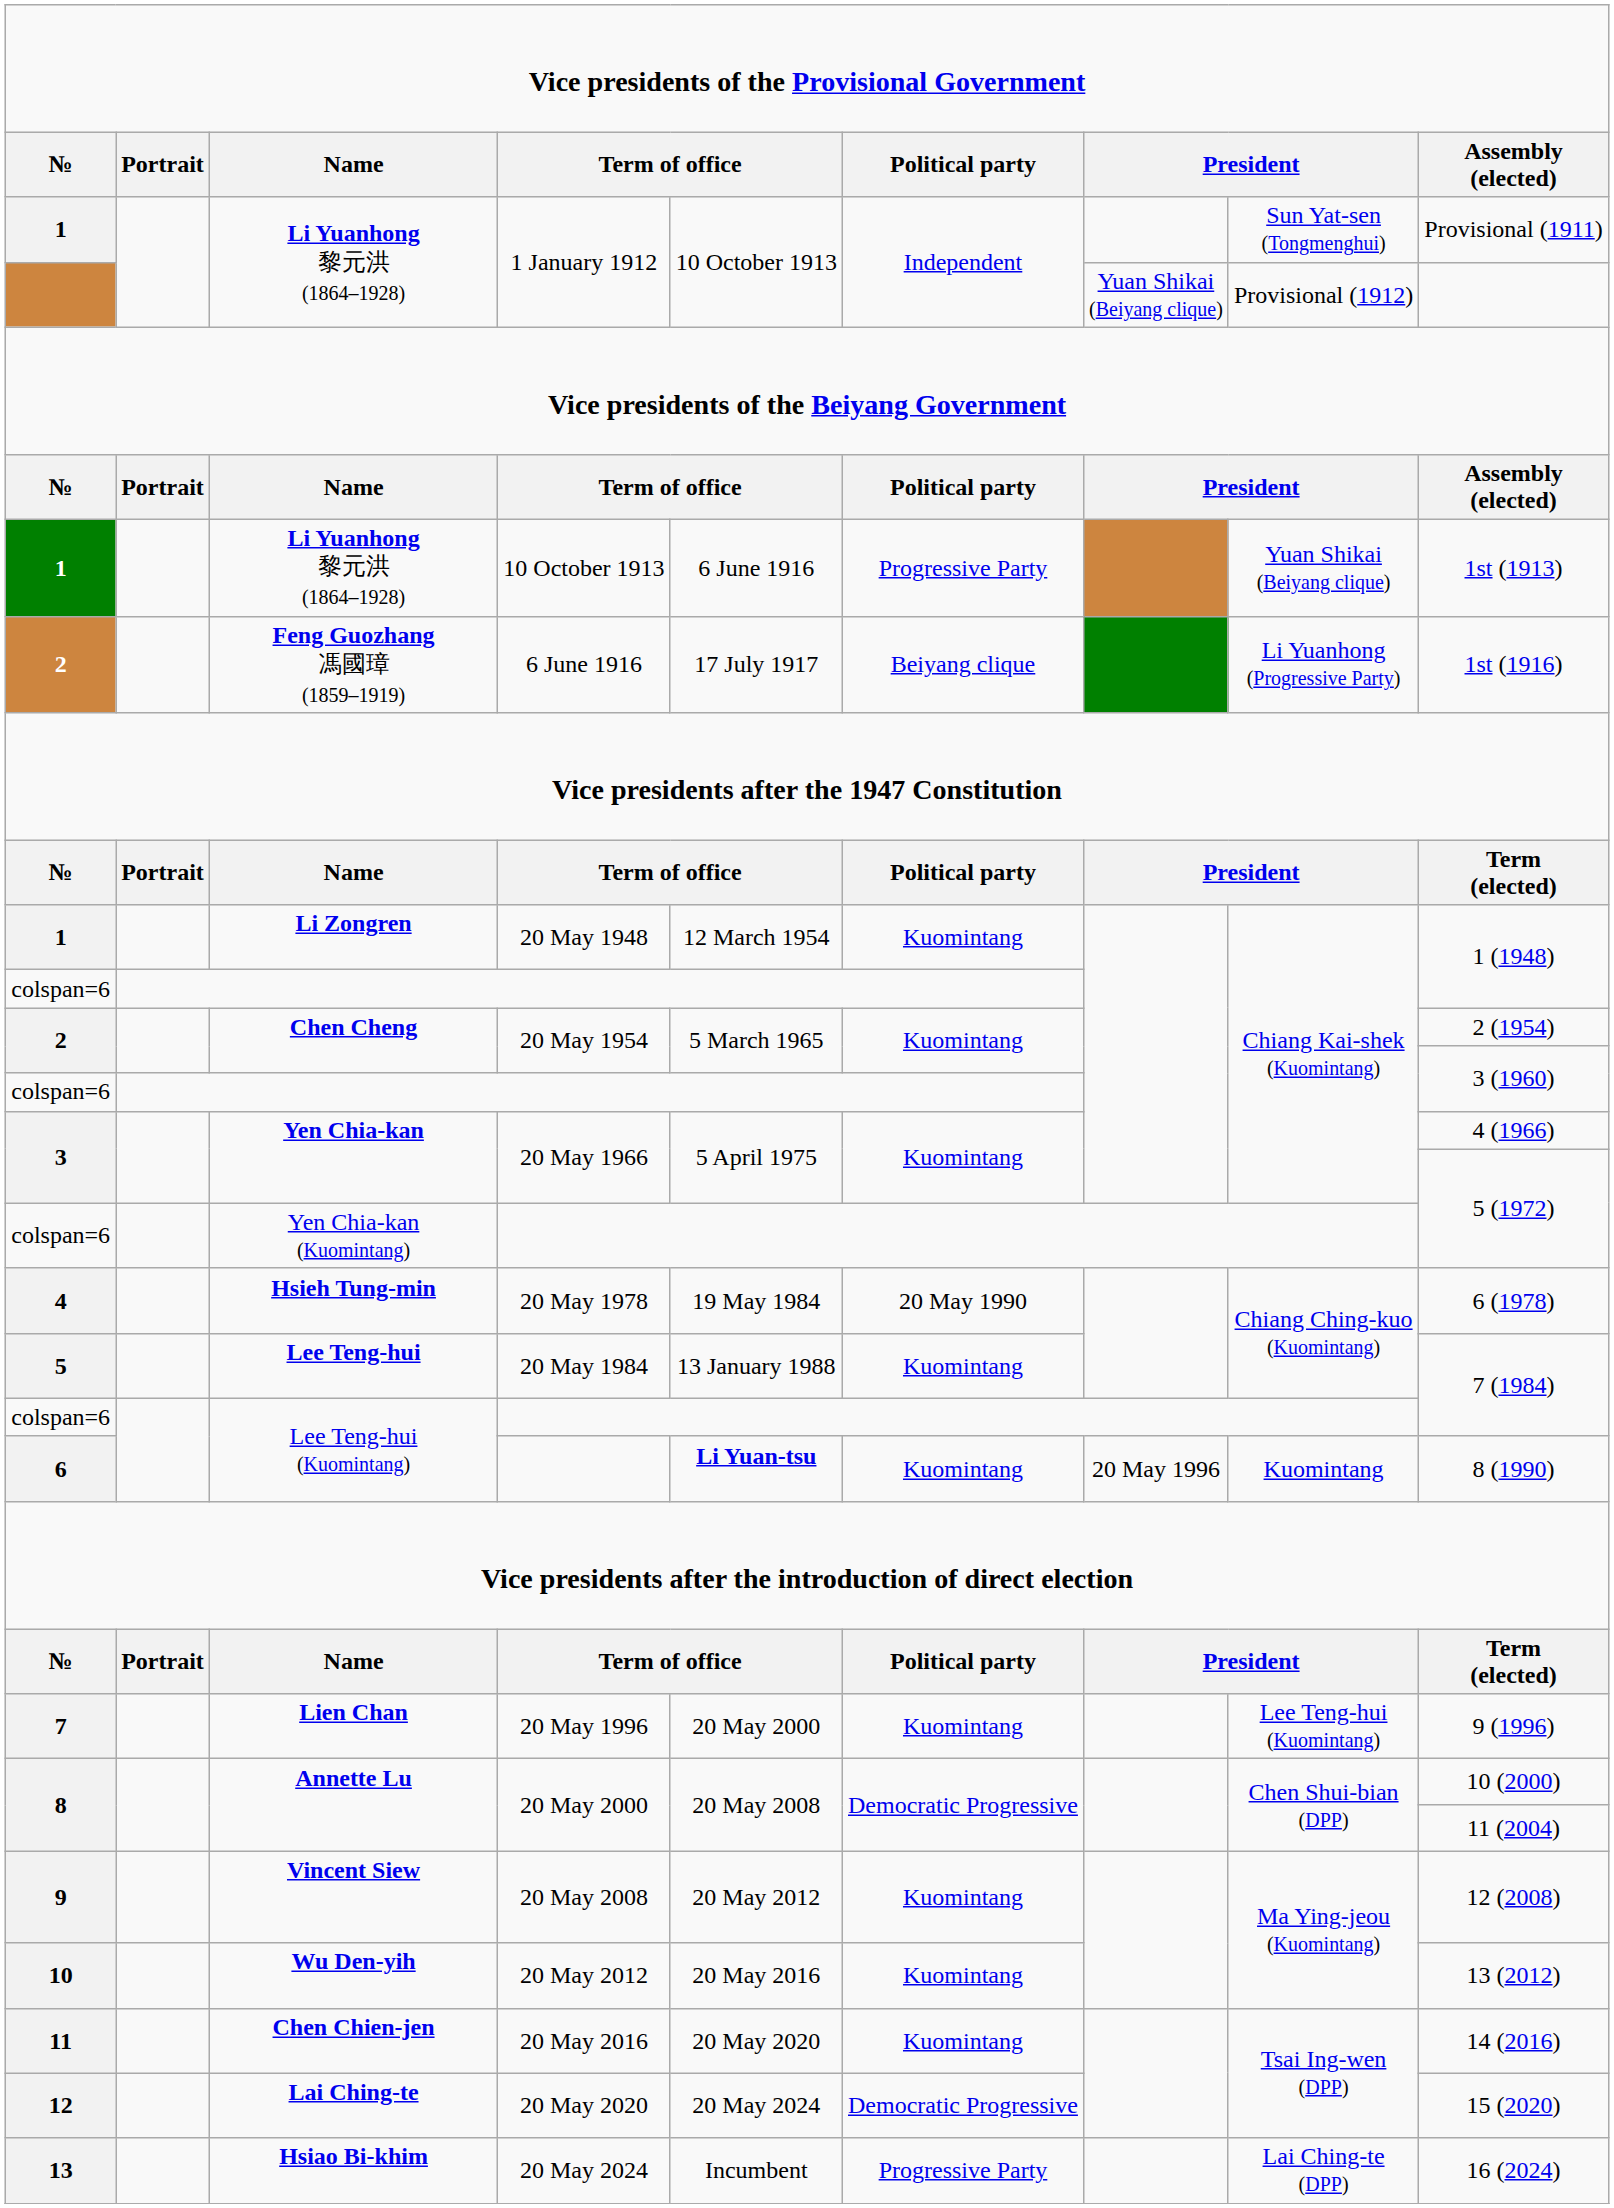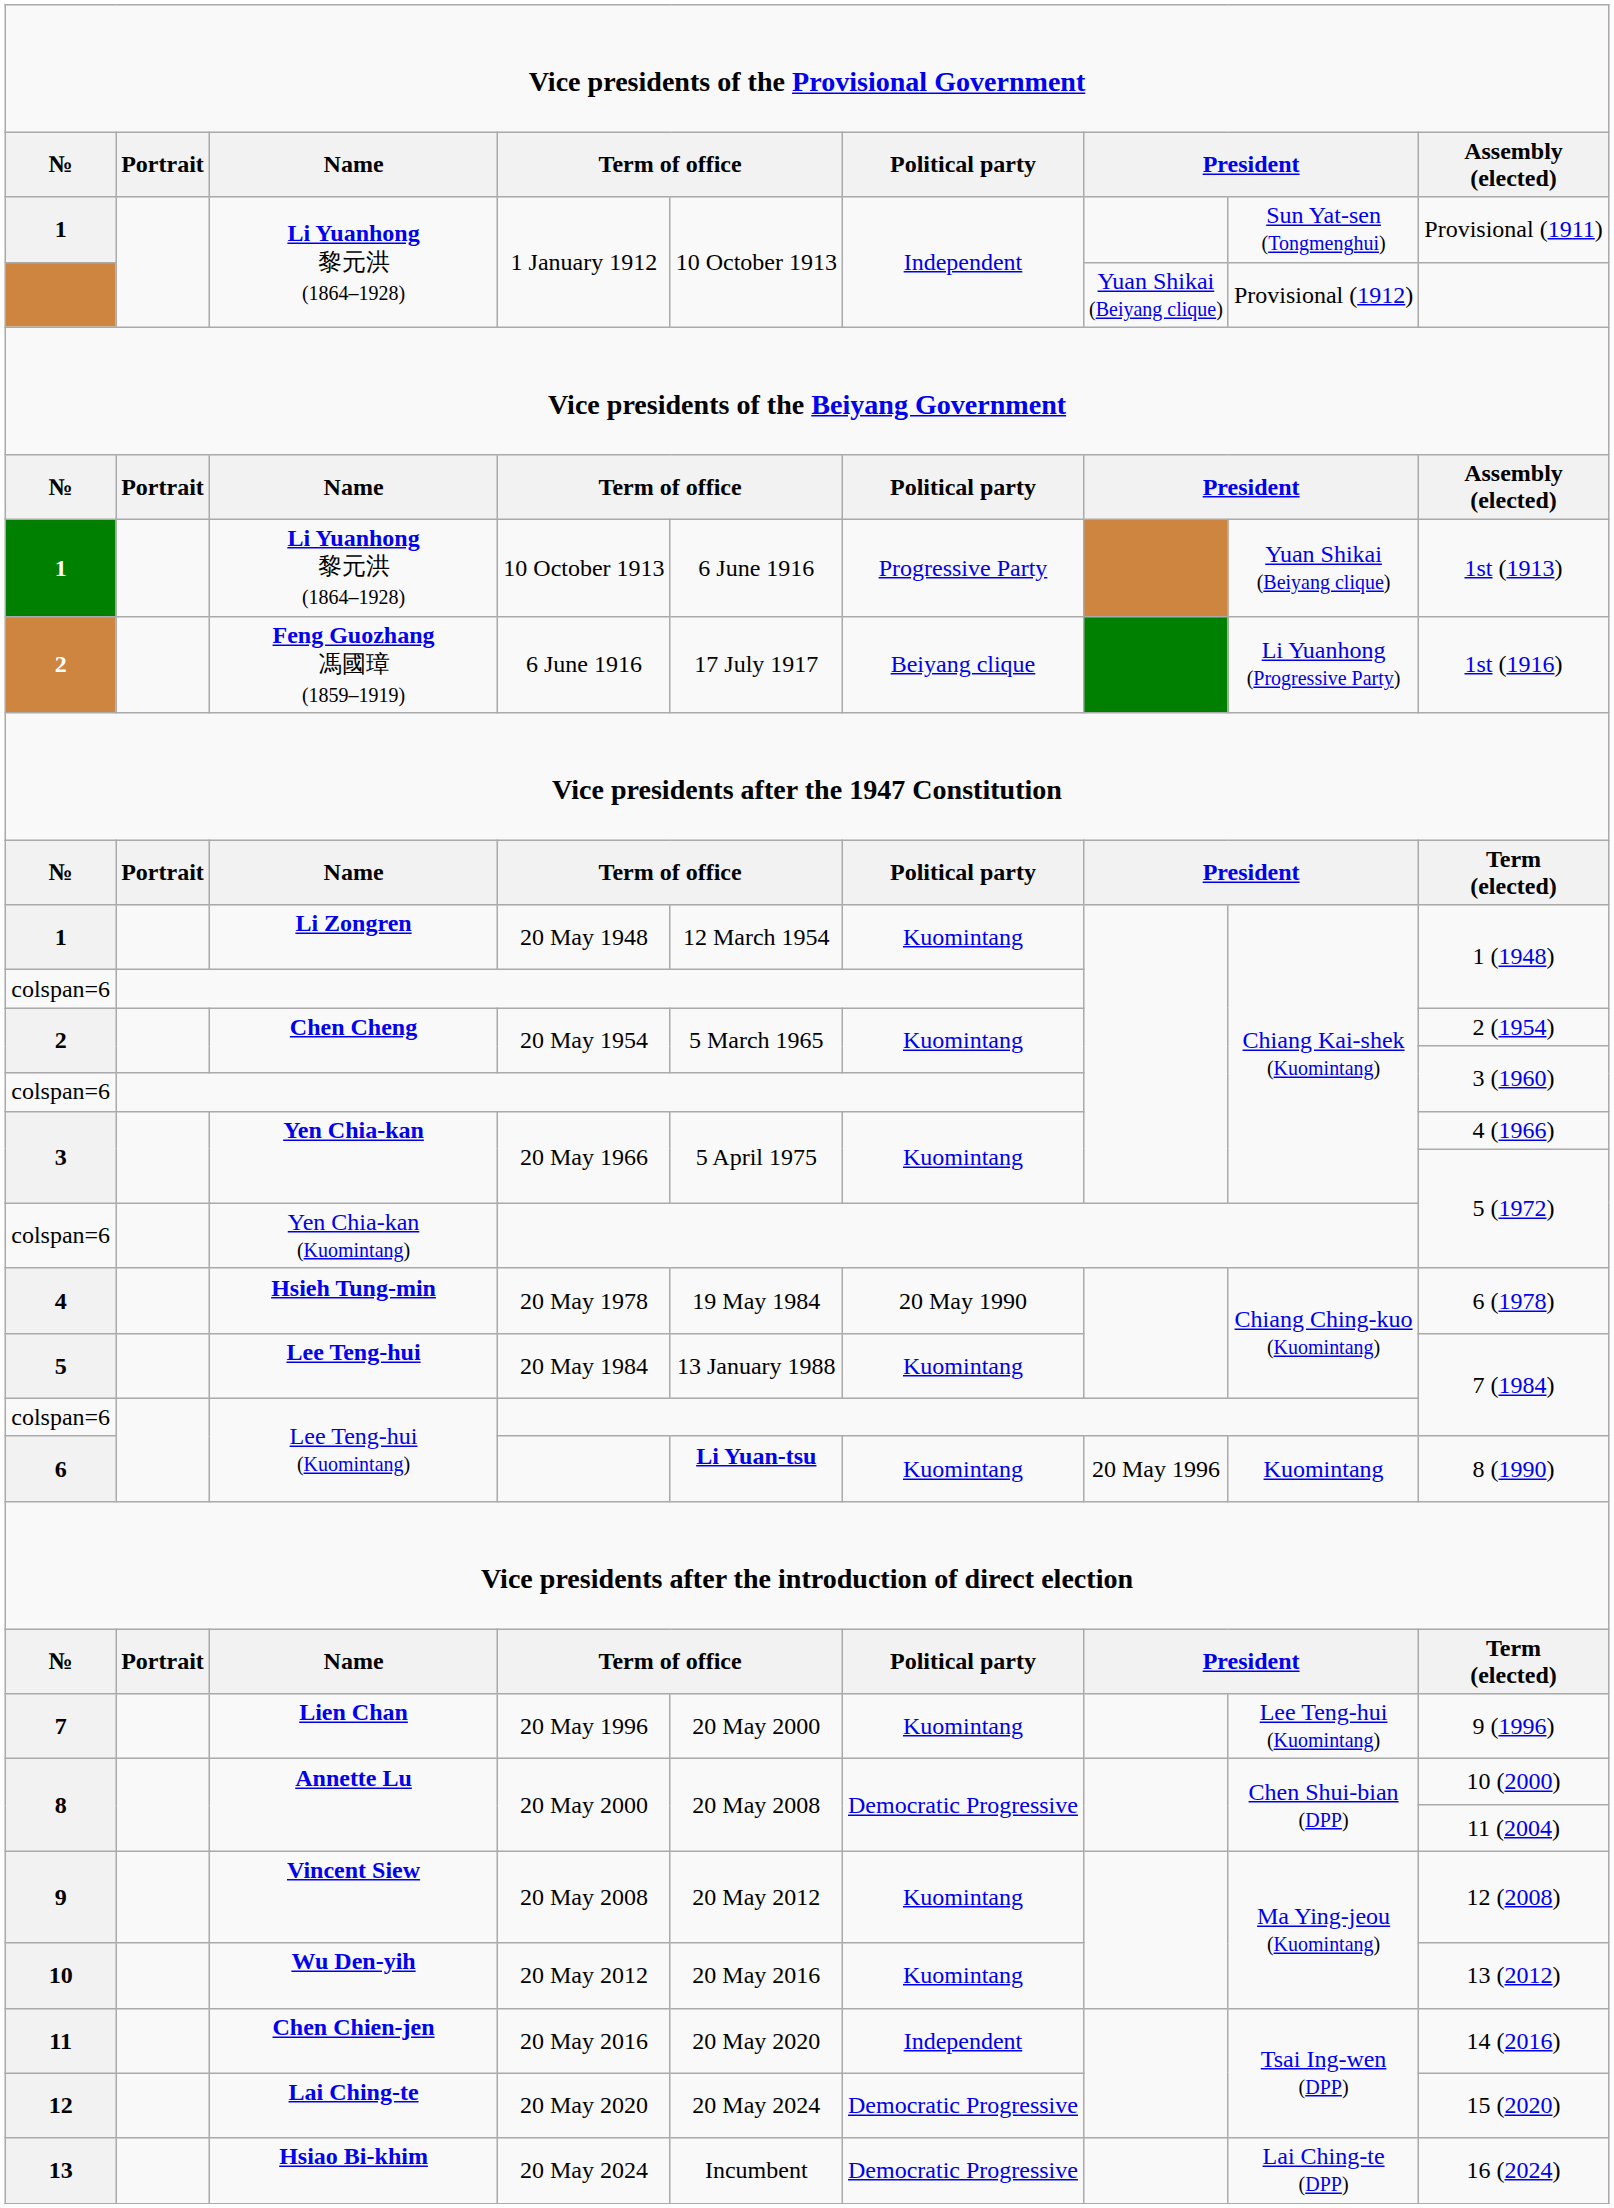(963, 2040) Kuomintang -> (963, 2040) Independent
(963, 2170) Progressive Party -> (963, 2170) Democratic Progressive
